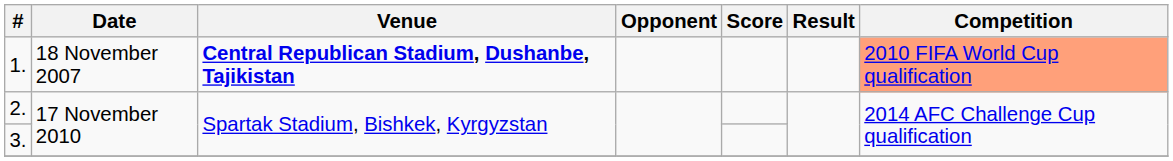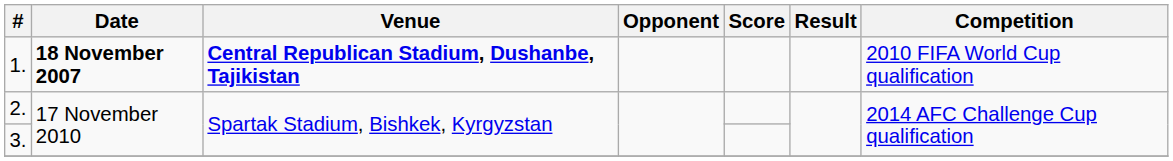(97, 65) normal -> (100, 65) bold
(961, 65) lightsalmon background -> (963, 65) no background
